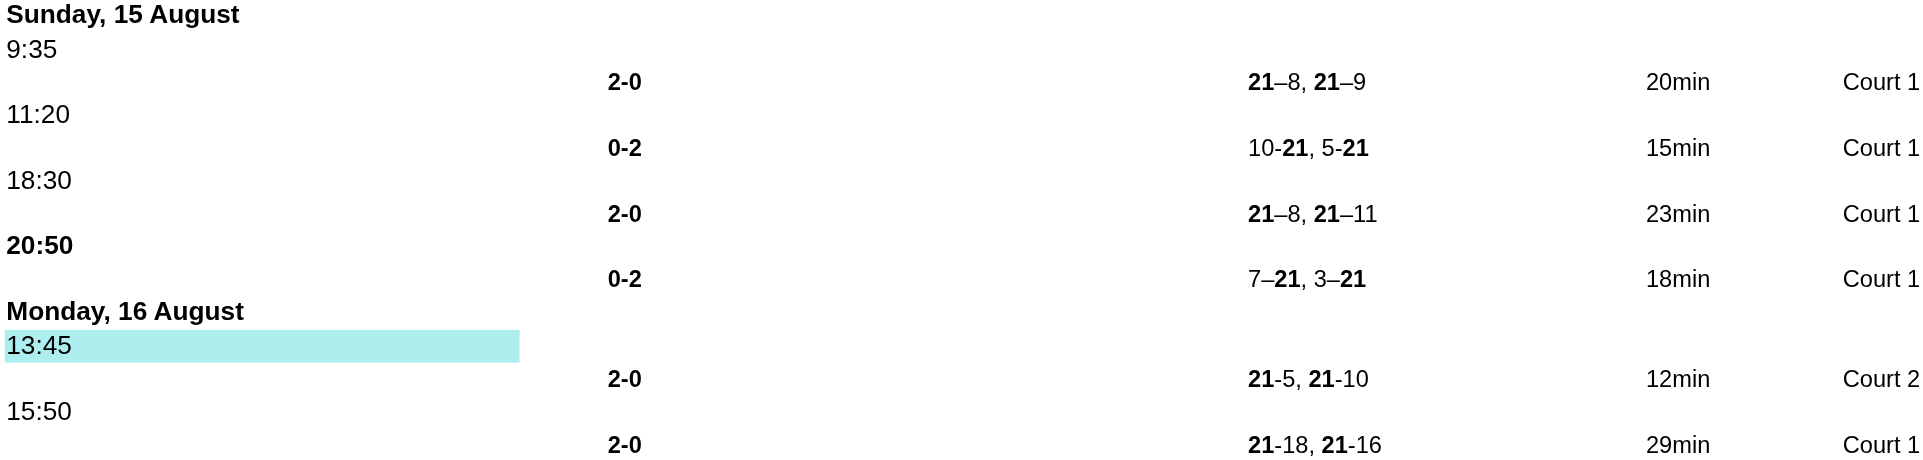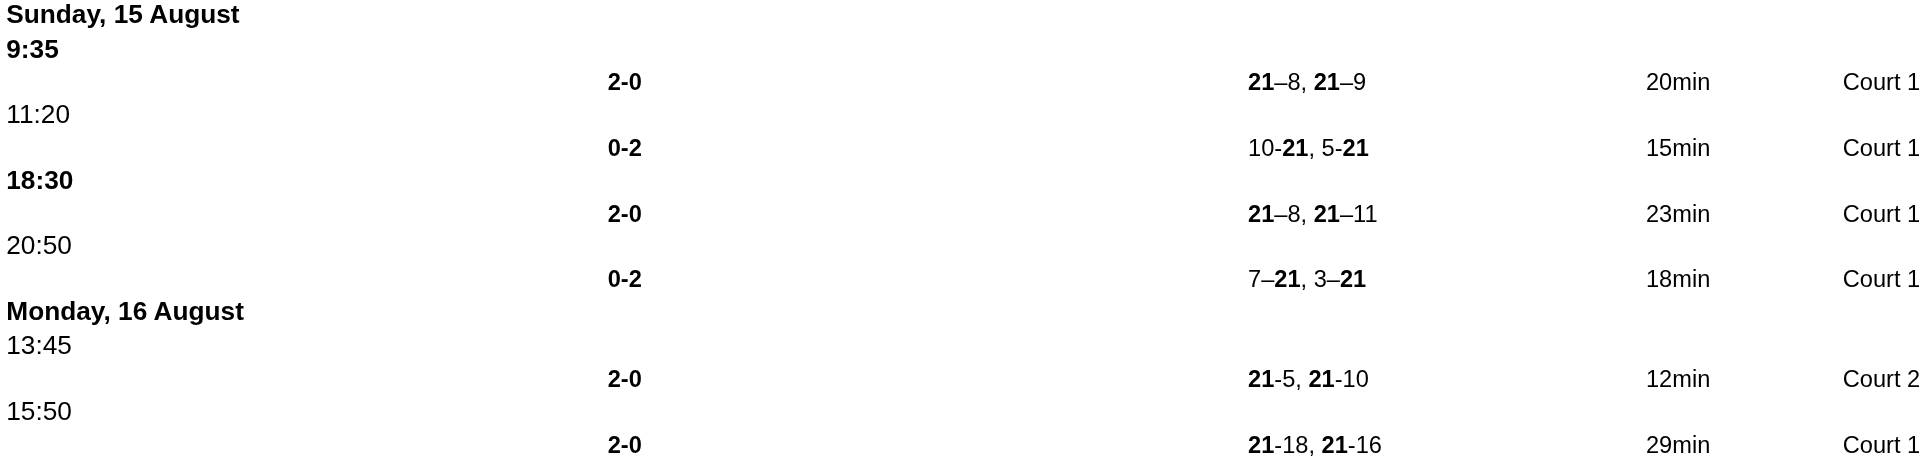(32, 49) normal -> (33, 49) bold
(39, 180) normal -> (40, 180) bold
(40, 245) bold -> (39, 245) normal
(39, 345) paleturquoise background -> (39, 345) no background
